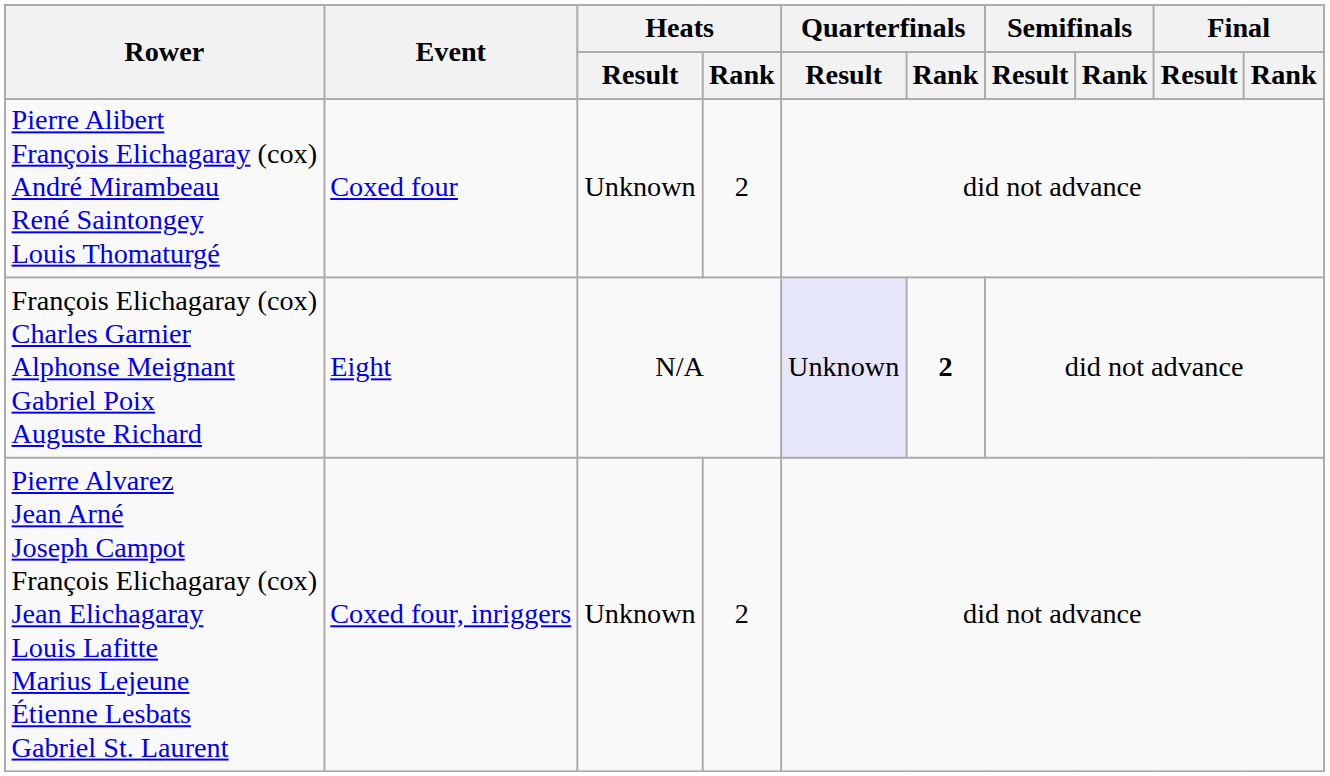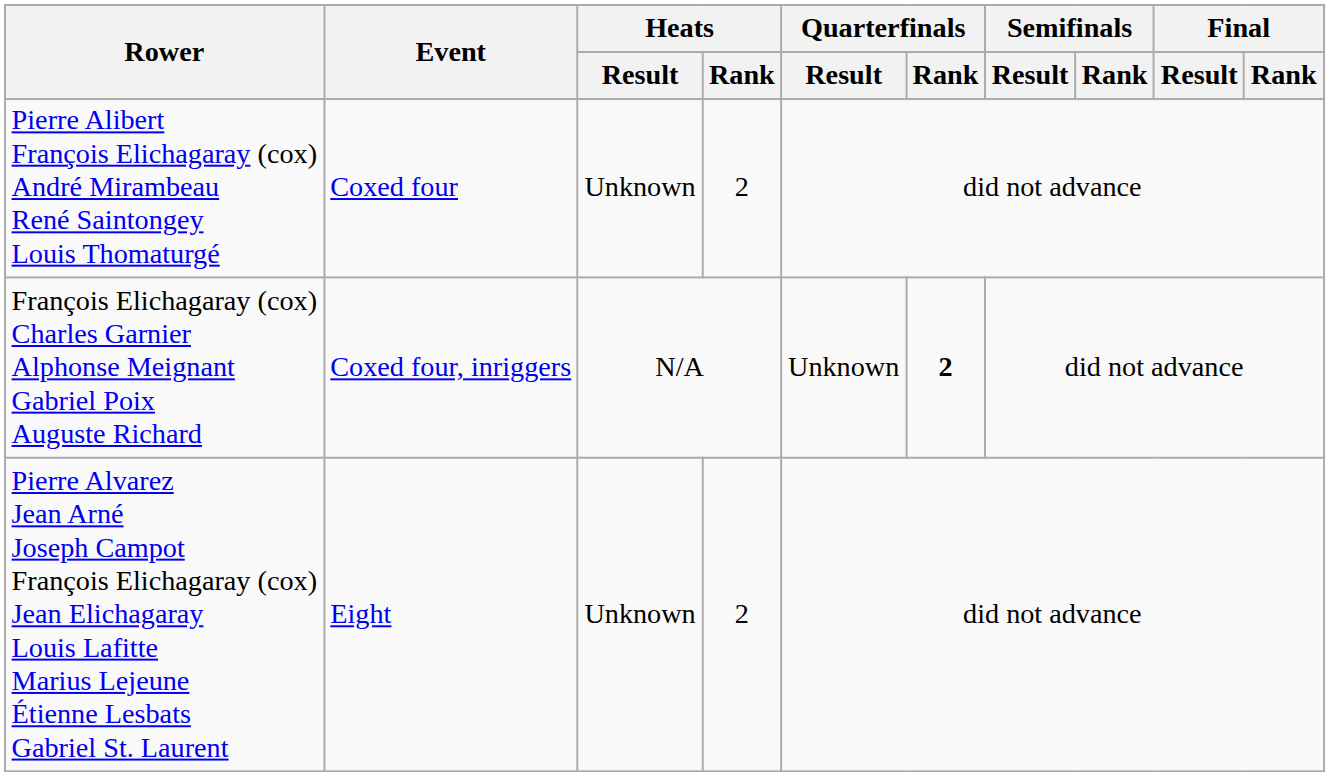(361, 367) Eight -> (451, 367) Coxed four, inriggers
(844, 367) lavender background -> (844, 367) no background
(451, 614) Coxed four, inriggers -> (361, 614) Eight
